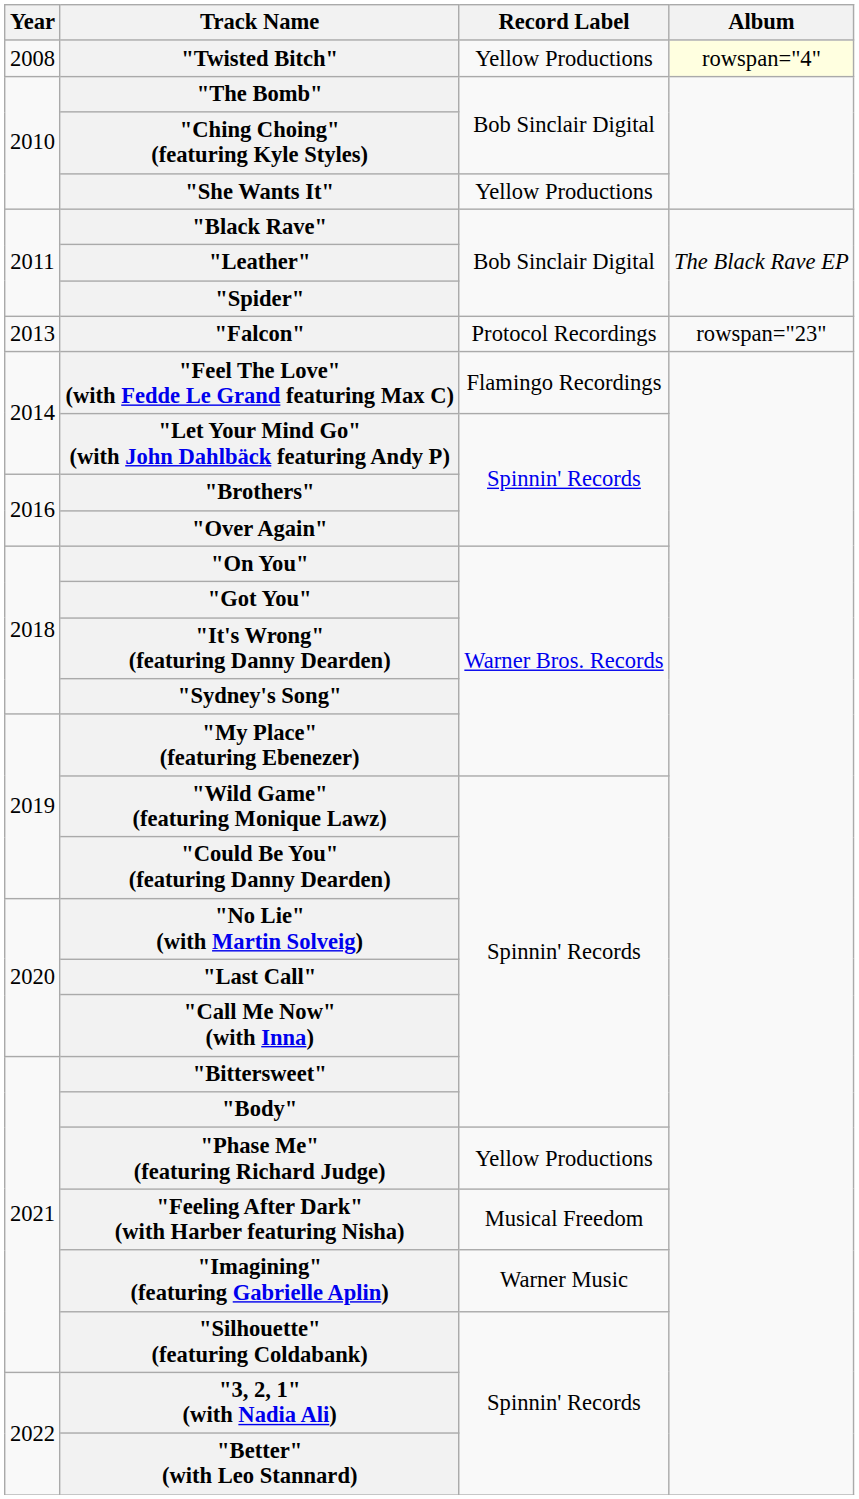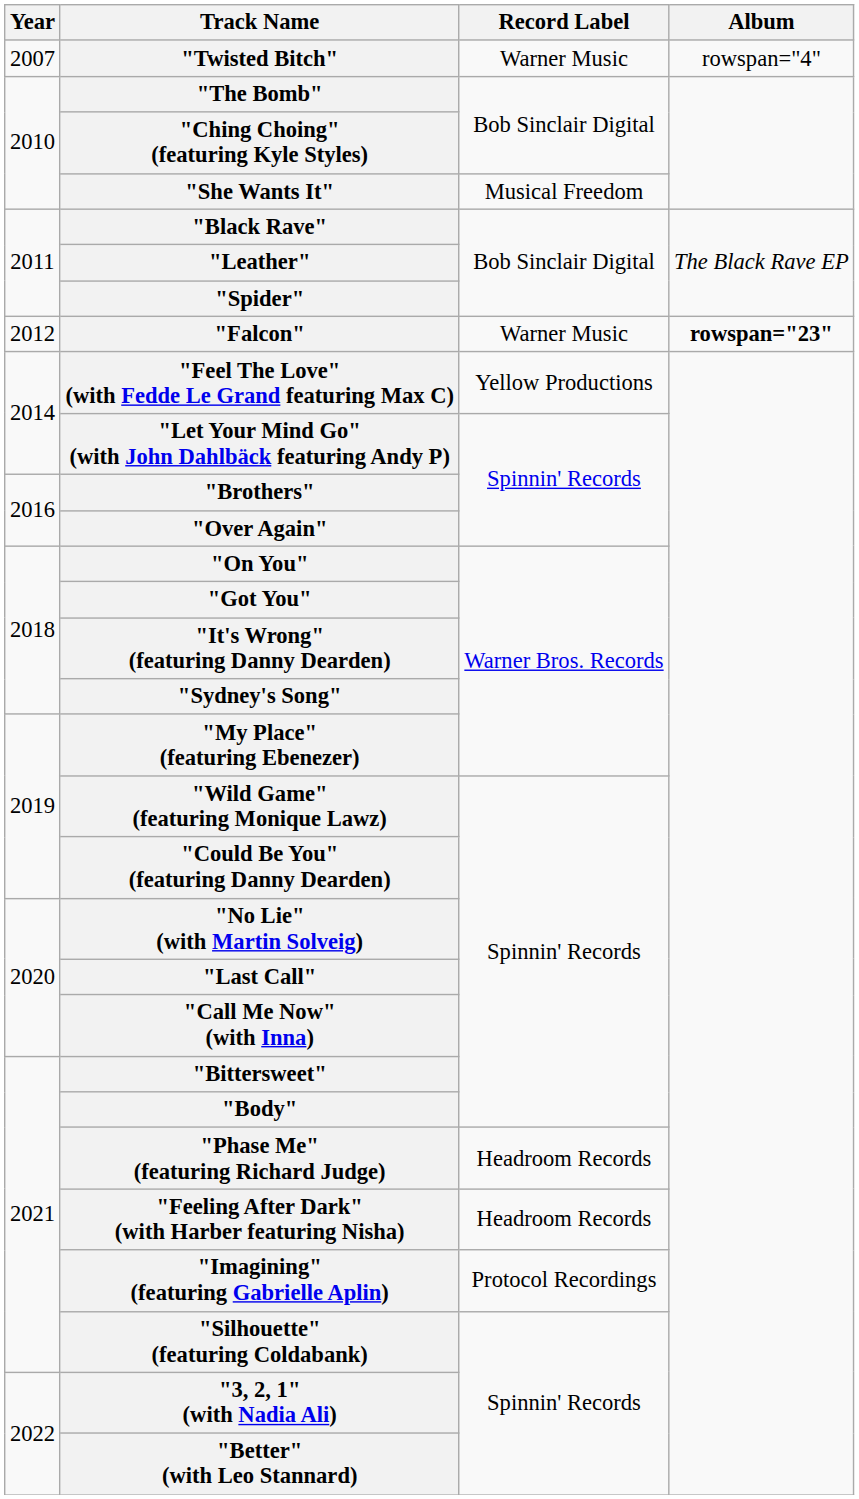(32, 58) 2008 -> (32, 58) 2007
(564, 58) Yellow Productions -> (564, 58) Warner Music
(761, 58) lightyellow background -> (761, 58) no background
(564, 190) Yellow Productions -> (564, 190) Musical Freedom
(32, 333) 2013 -> (32, 333) 2012
(564, 333) Protocol Recordings -> (564, 333) Warner Music
(761, 333) normal -> (761, 333) bold
(564, 382) Flamingo Recordings -> (564, 382) Yellow Productions
(564, 1157) Yellow Productions -> (564, 1157) Headroom Records
(564, 1219) Musical Freedom -> (564, 1219) Headroom Records
(564, 1280) Warner Music -> (564, 1280) Protocol Recordings
